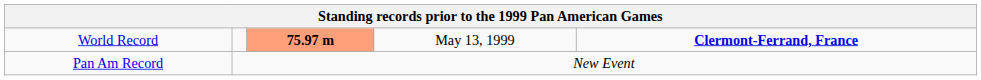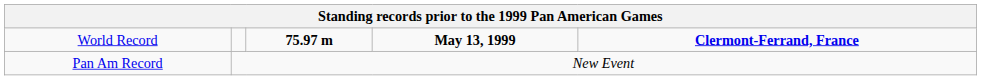(310, 39) lightsalmon background -> (309, 39) no background
(475, 39) normal -> (475, 39) bold
